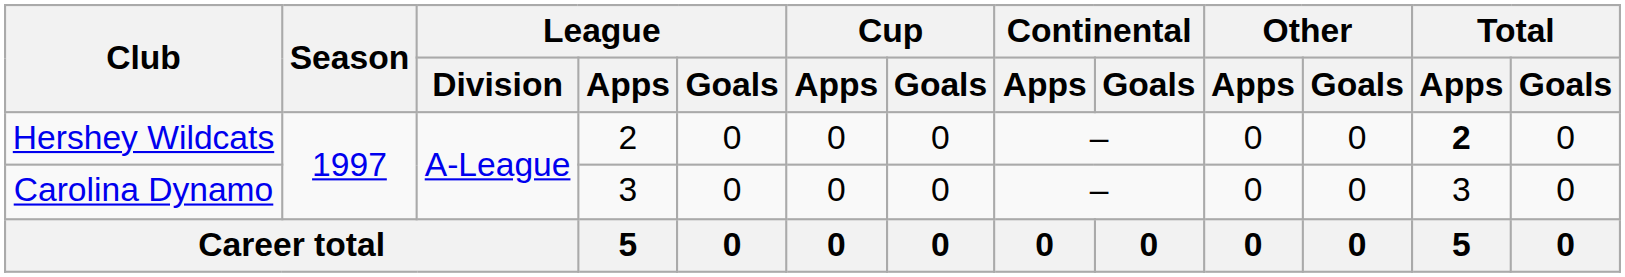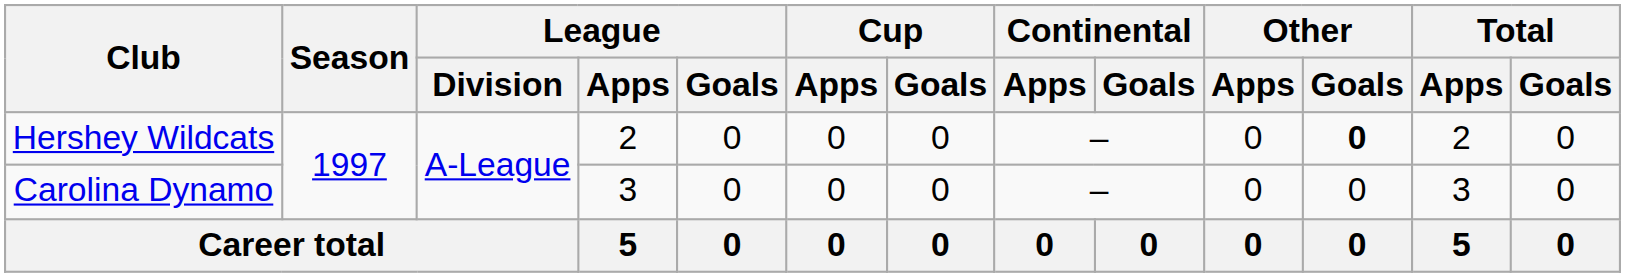(1357, 137) normal -> (1357, 137) bold
(1461, 137) bold -> (1461, 137) normal
